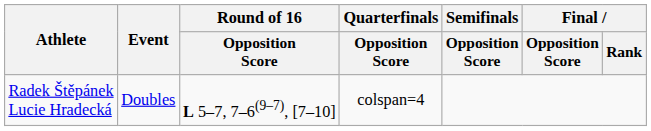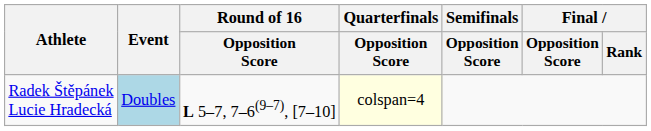(148, 100) no background -> (148, 100) lightblue background
(391, 100) no background -> (391, 100) lightyellow background
